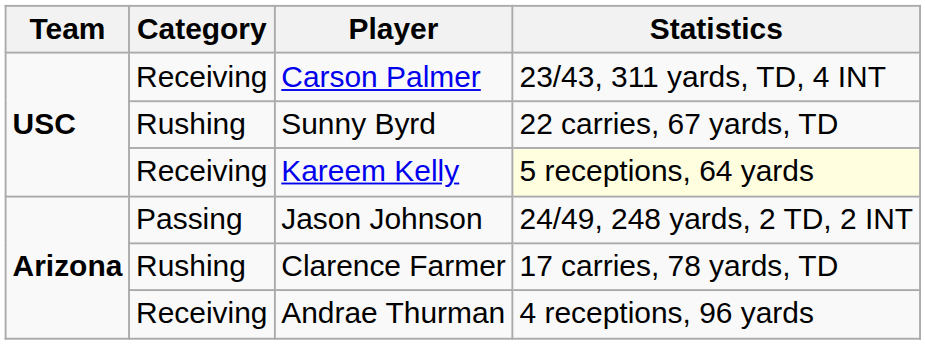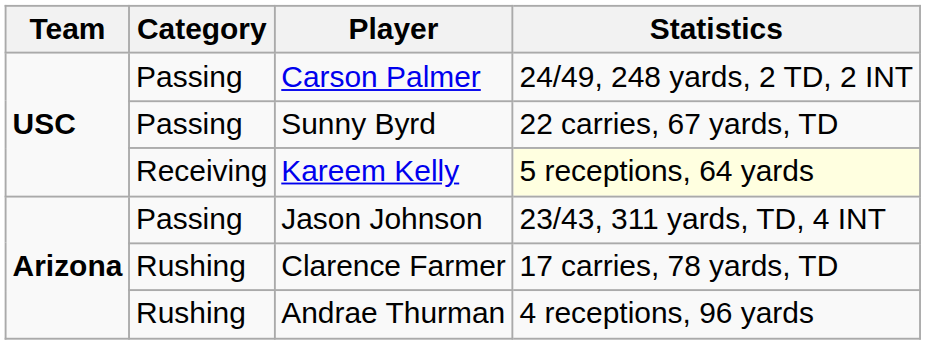(202, 76) Receiving -> (189, 76) Passing
(703, 76) 23/43, 311 yards, TD, 4 INT -> (716, 76) 24/49, 248 yards, 2 TD, 2 INT
(191, 124) Rushing -> (189, 124) Passing
(716, 218) 24/49, 248 yards, 2 TD, 2 INT -> (703, 218) 23/43, 311 yards, TD, 4 INT
(202, 313) Receiving -> (191, 313) Rushing
